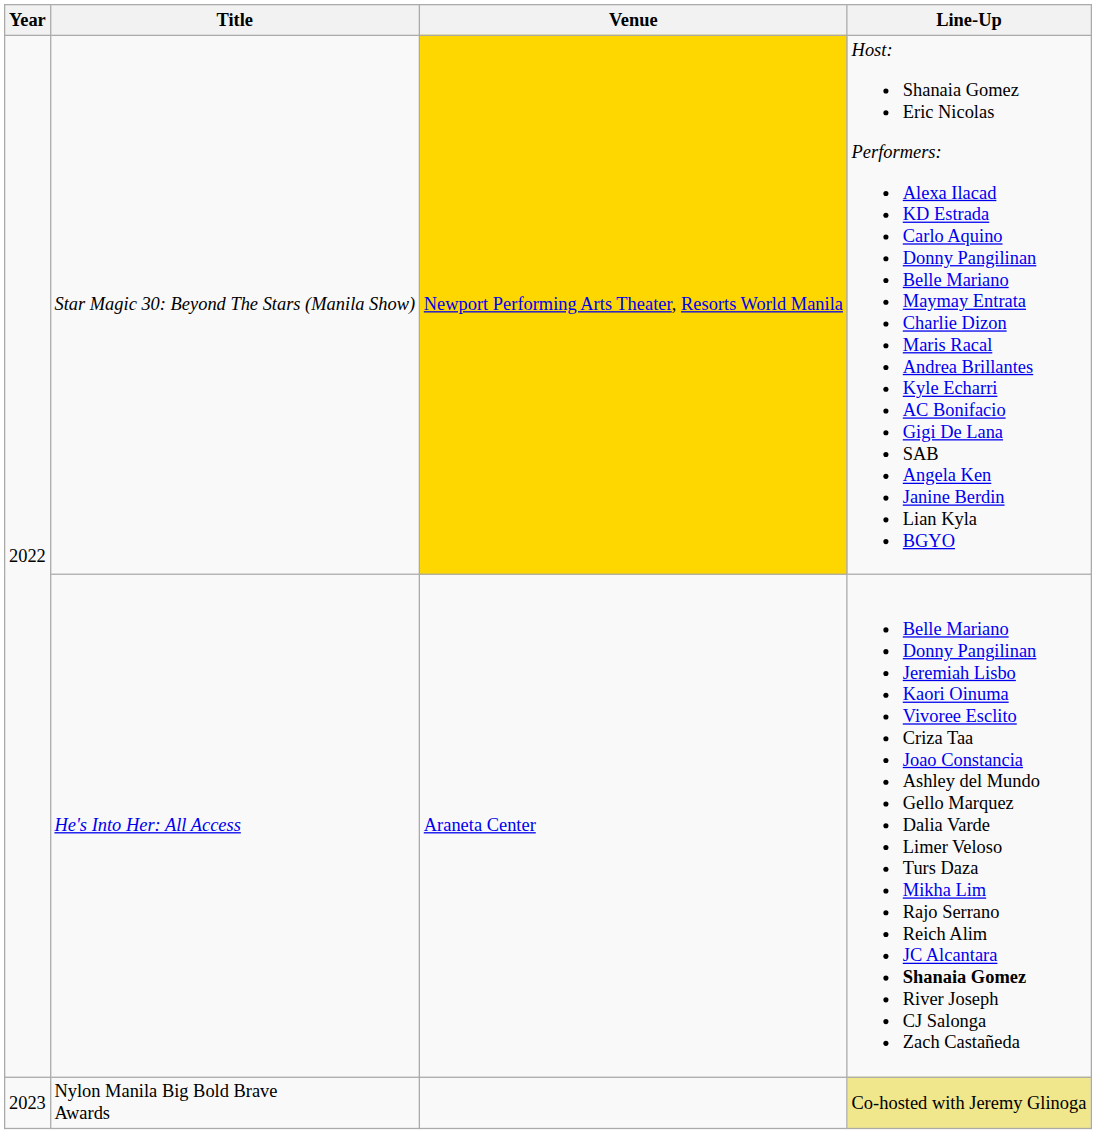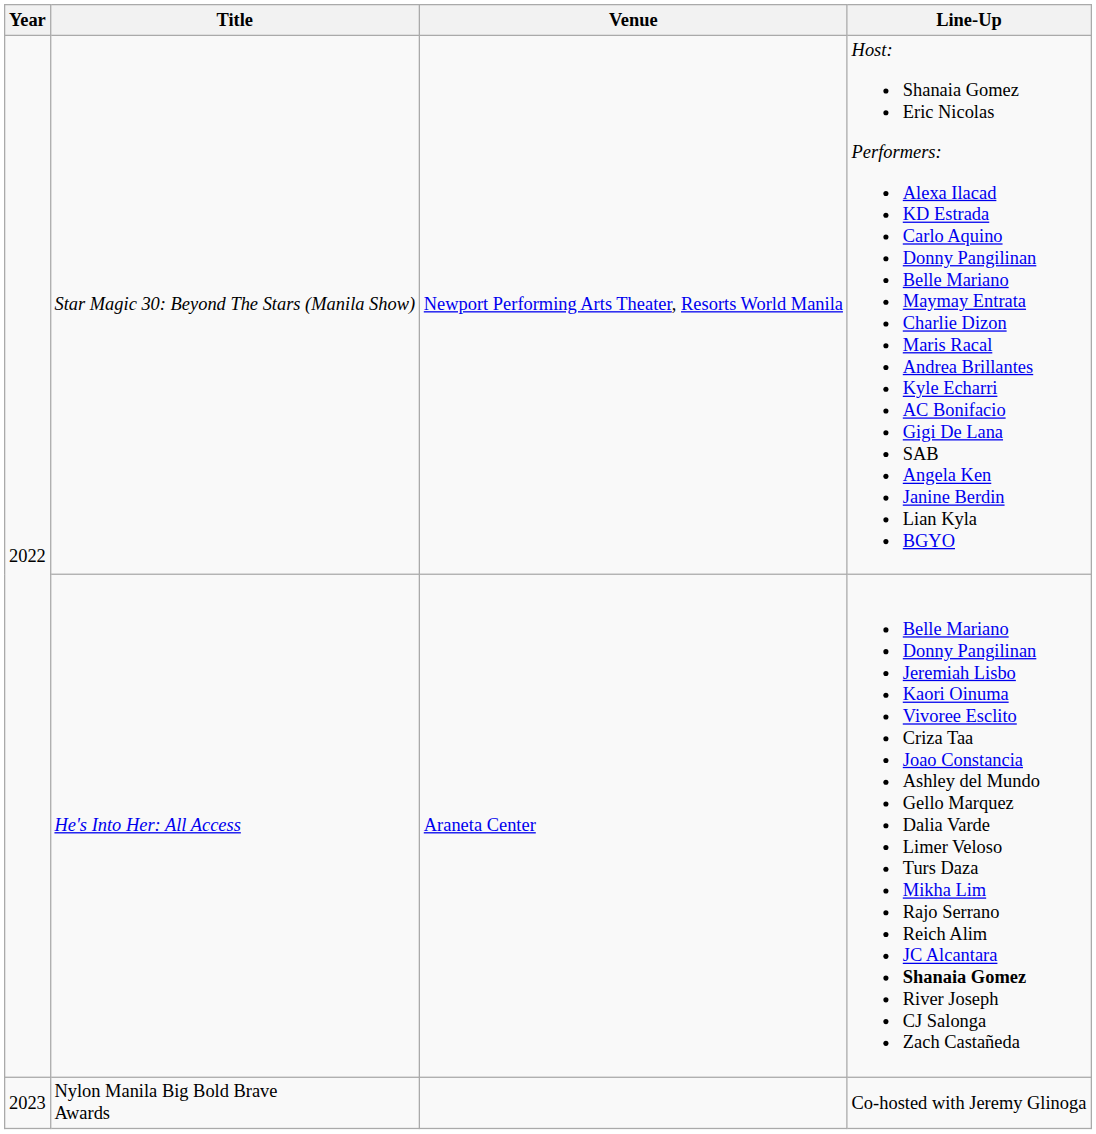(633, 304) gold background -> (633, 304) no background
(969, 1103) khaki background -> (969, 1103) no background
